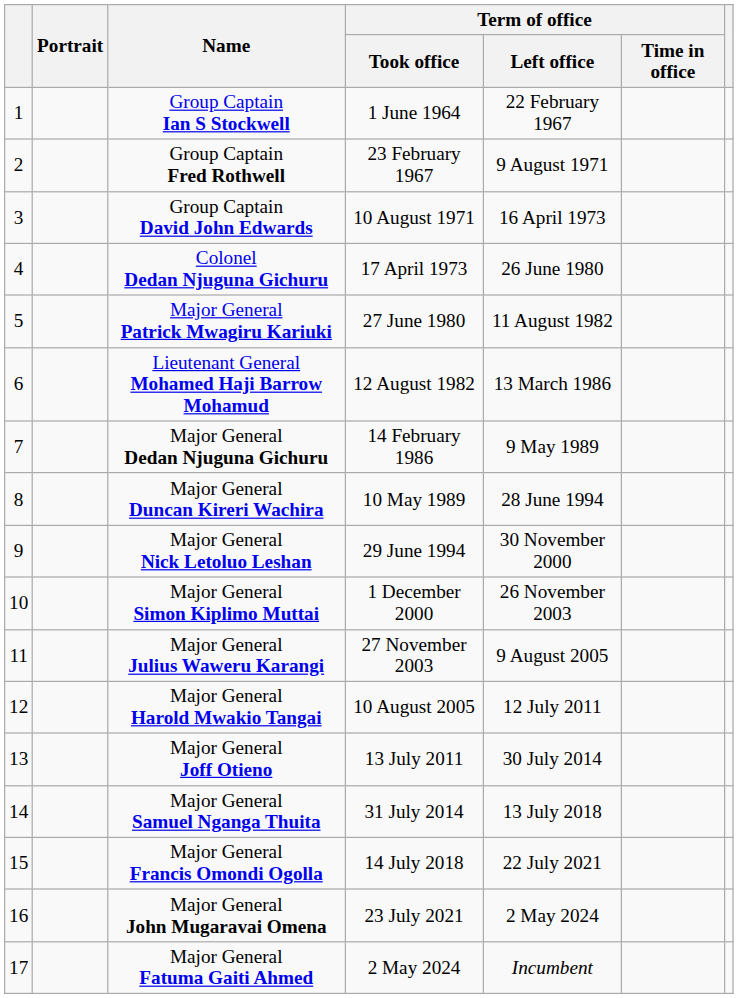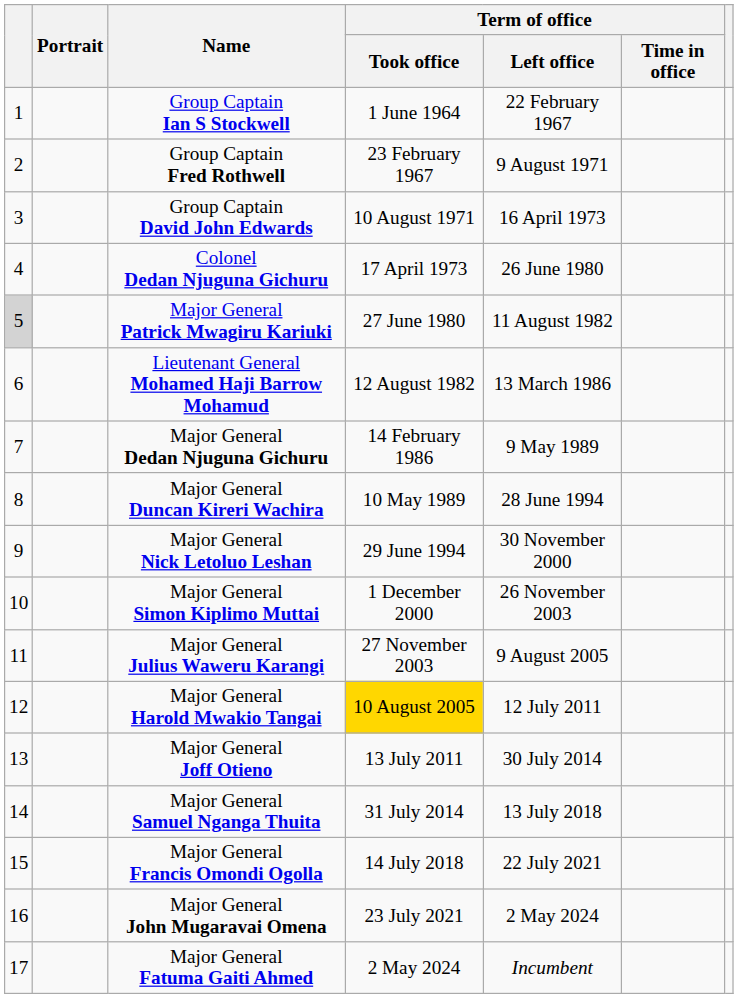(19, 321) no background -> (19, 321) lightgrey background
(414, 707) no background -> (414, 707) gold background
